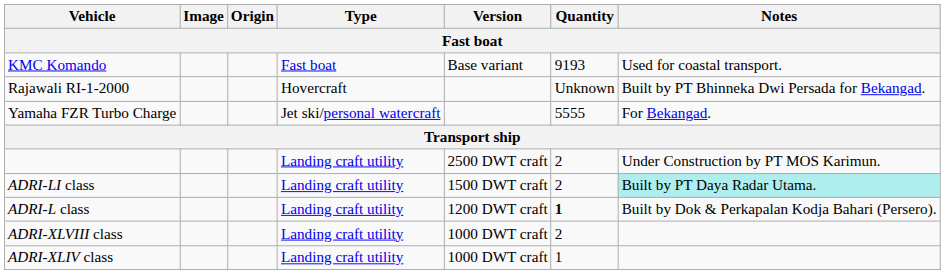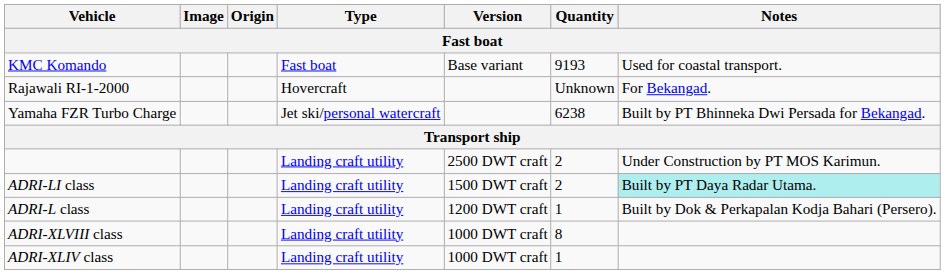(773, 88) Built by PT Bhinneka Dwi Persada for Bekangad. -> (666, 88) For Bekangad.
(570, 112) 5555 -> (570, 112) 6238
(666, 112) For Bekangad. -> (773, 112) Built by PT Bhinneka Dwi Persada for Bekangad.
(558, 209) bold -> (558, 209) normal
(558, 233) 2 -> (558, 233) 8
